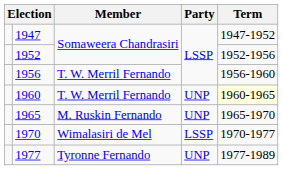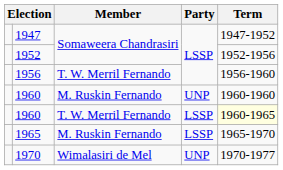+ row: (28, 94)
(197, 94) UNP -> (199, 114) LSSP
(197, 114) UNP -> (199, 134) LSSP
(199, 134) LSSP -> (197, 154) UNP
- row: (28, 154)
